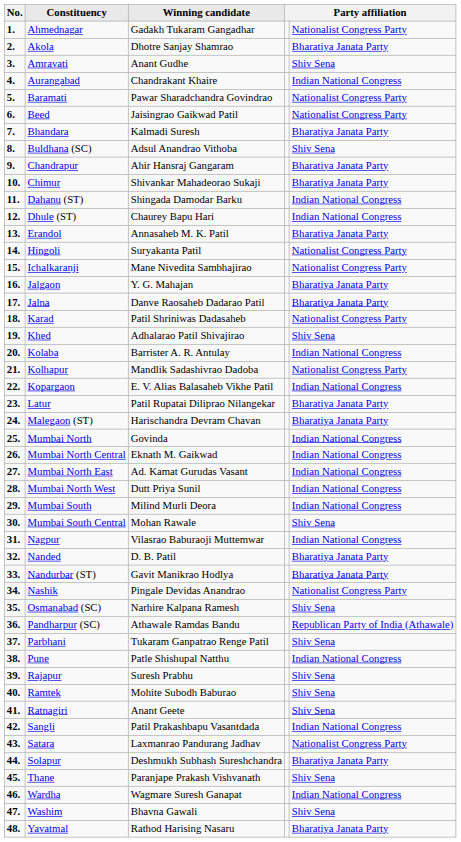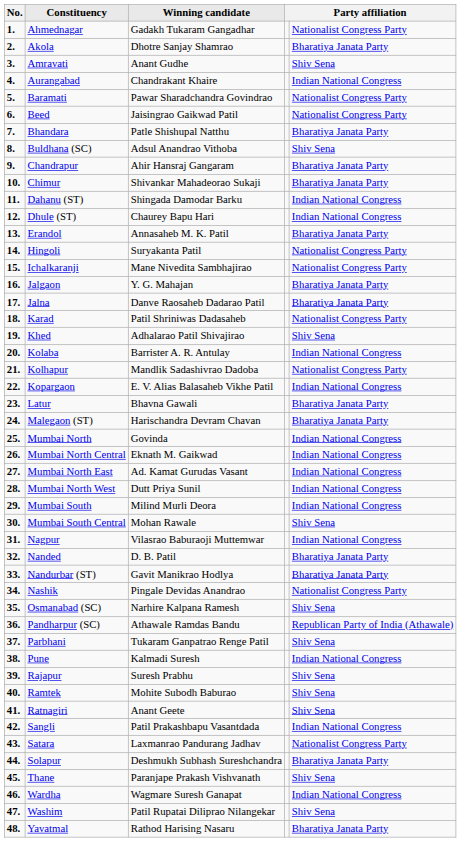(165, 132) Kalmadi Suresh -> (180, 132) Patle Shishupal Natthu
(203, 404) Patil Rupatai Diliprao Nilangekar -> (164, 404) Bhavna Gawali
(180, 659) Patle Shishupal Natthu -> (165, 659) Kalmadi Suresh
(164, 812) Bhavna Gawali -> (203, 812) Patil Rupatai Diliprao Nilangekar
